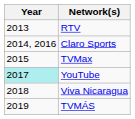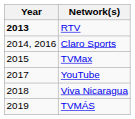(18, 28) normal -> (18, 28) bold
(18, 75) paleturquoise background -> (18, 75) no background
